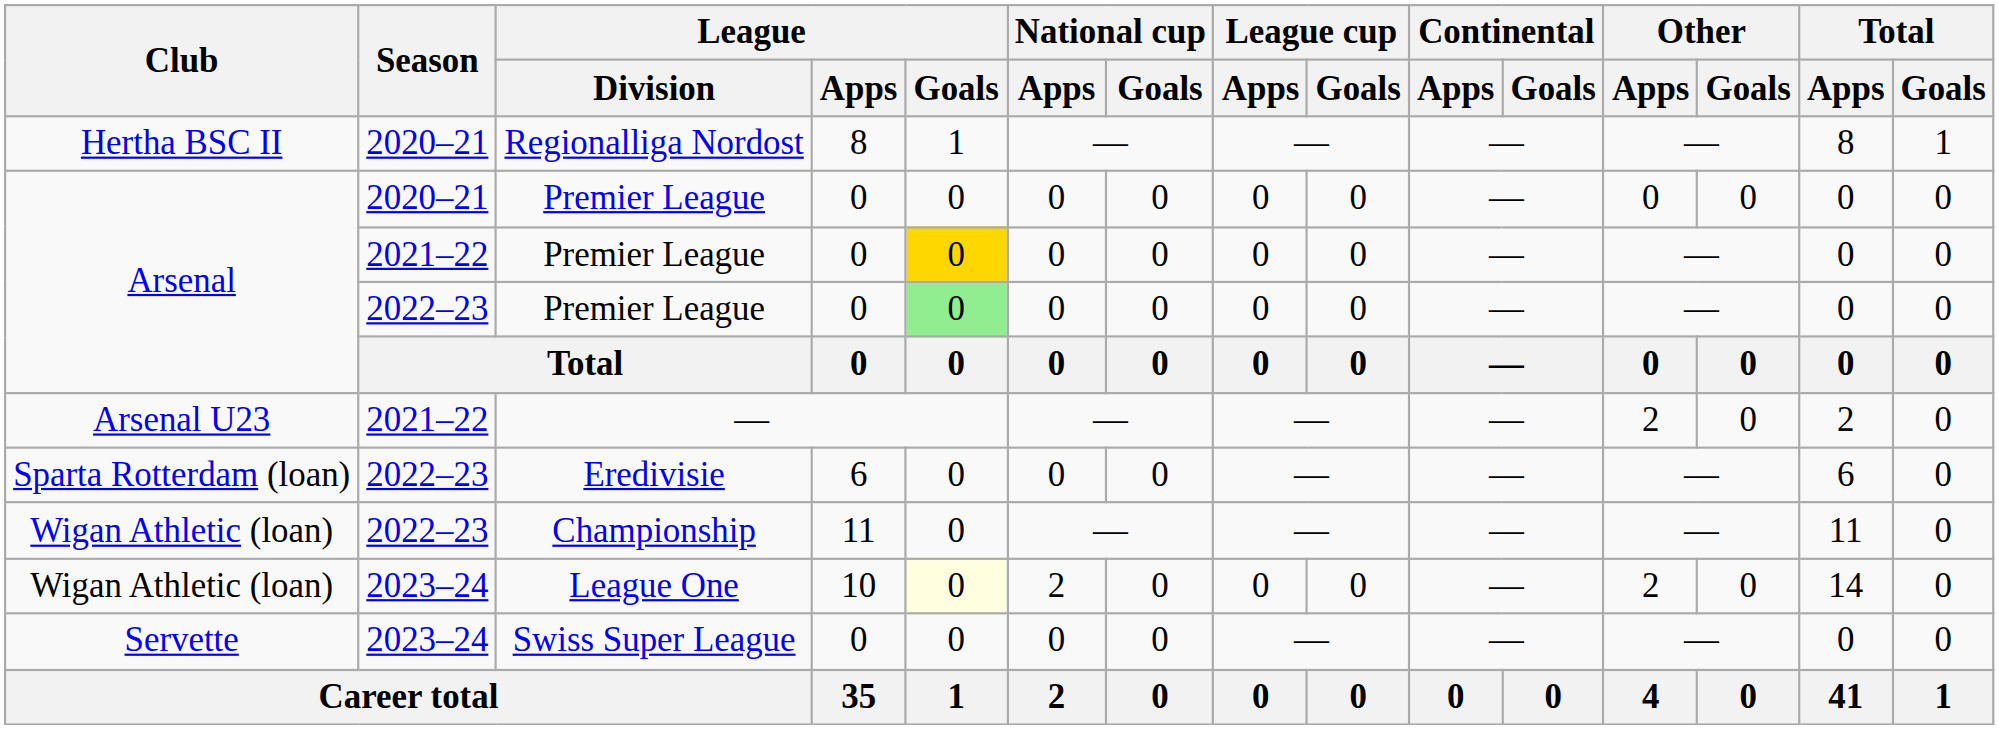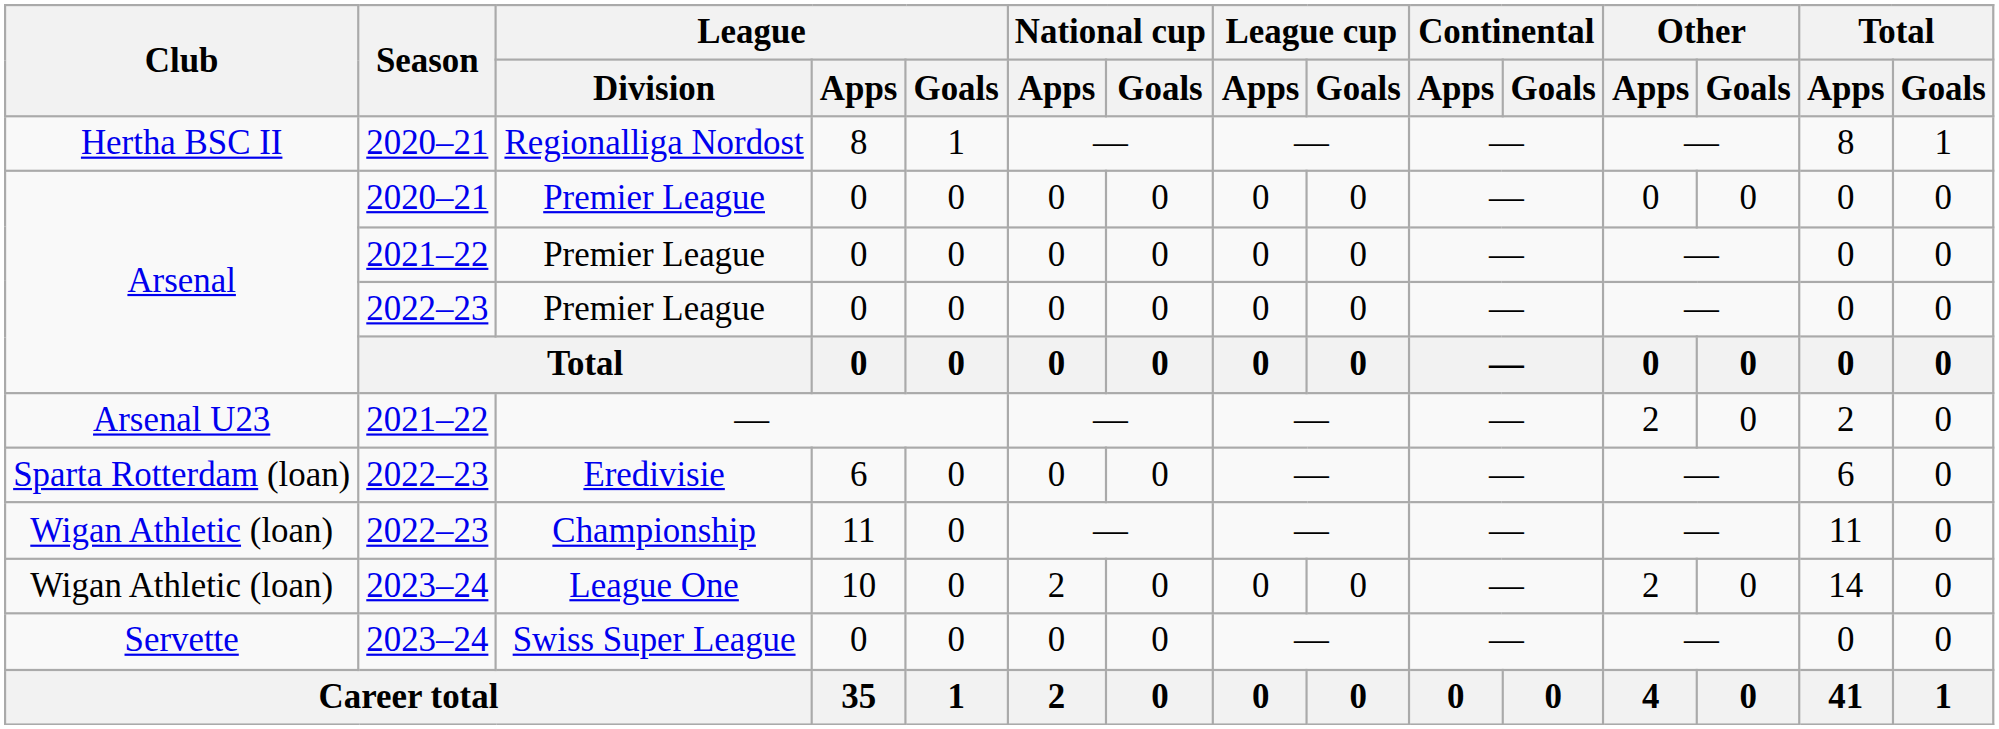(956, 253) gold background -> (956, 253) no background
(956, 308) lightgreen background -> (956, 308) no background
(956, 585) lightyellow background -> (956, 585) no background
